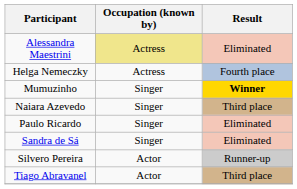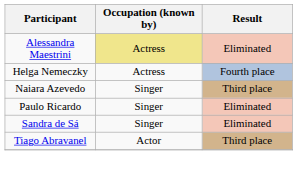- row: (50, 89)
- row: (50, 158)
